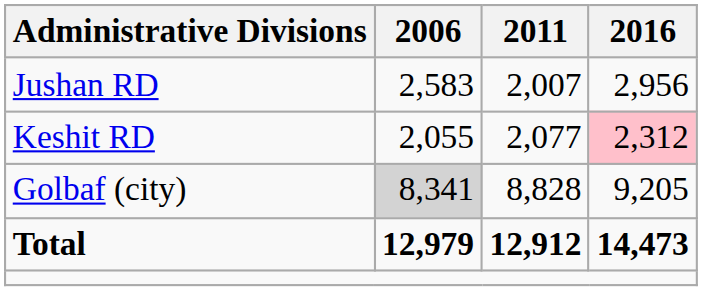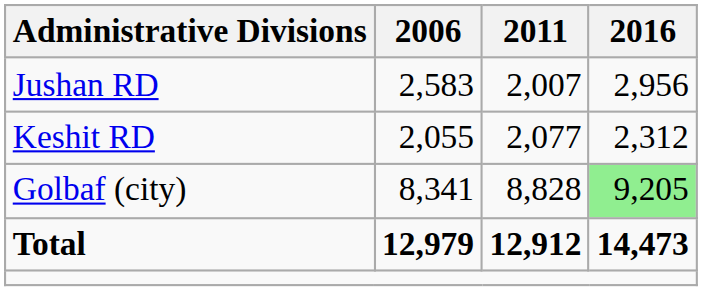(651, 137) pink background -> (651, 137) no background
(436, 190) lightgrey background -> (436, 190) no background
(651, 190) no background -> (651, 190) lightgreen background
